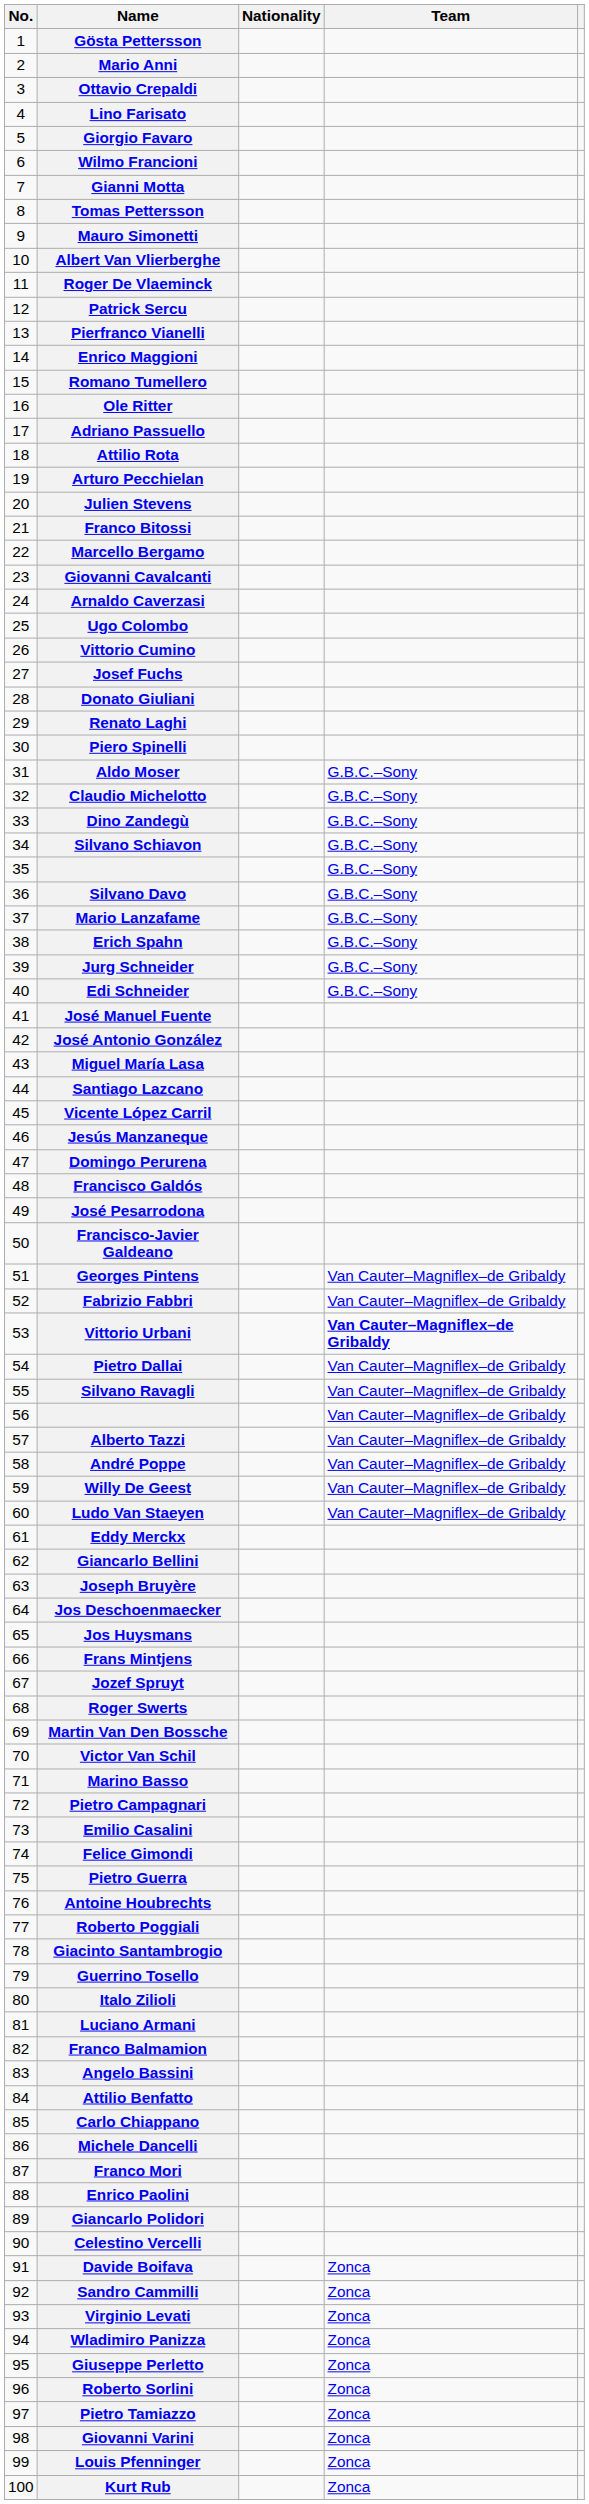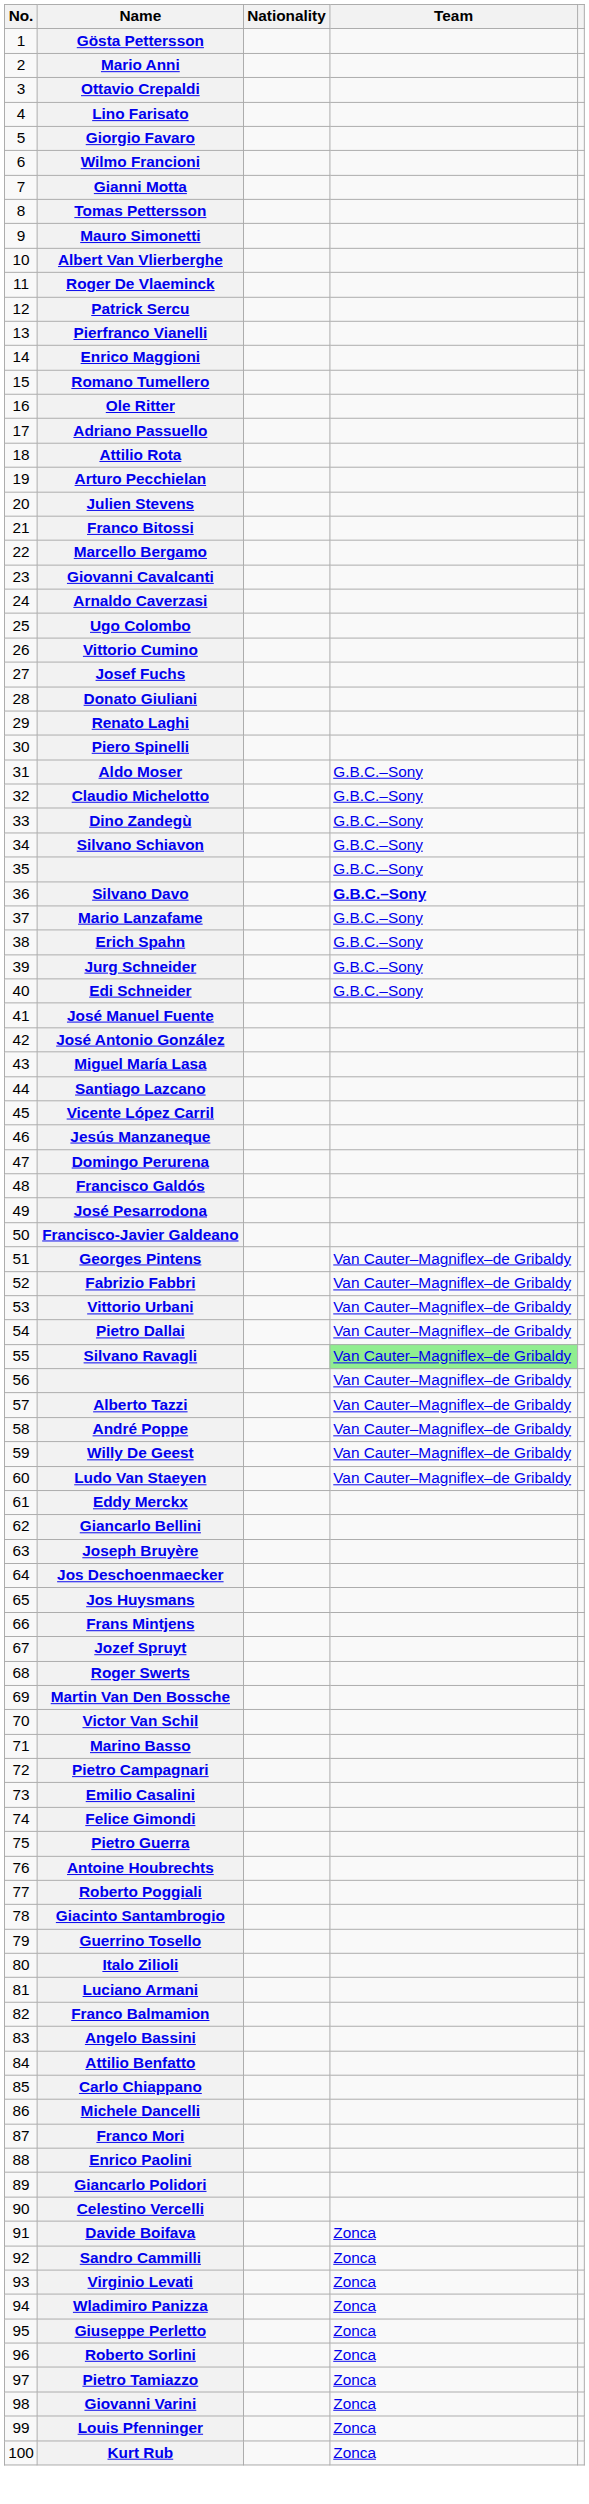(372, 893) normal -> (380, 893) bold
(421, 1333) bold -> (452, 1307) normal
(447, 1391) no background -> (452, 1356) lightgreen background
